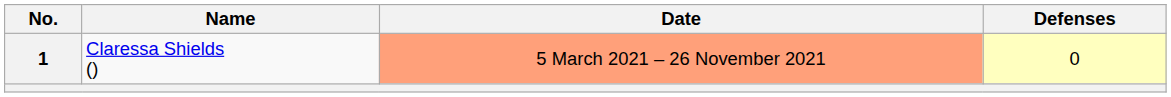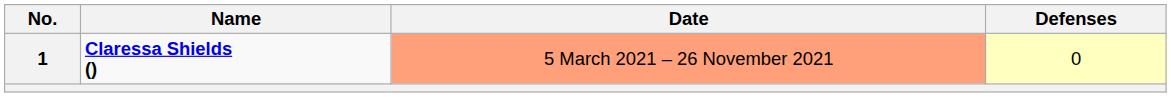(155, 58) normal -> (159, 58) bold
